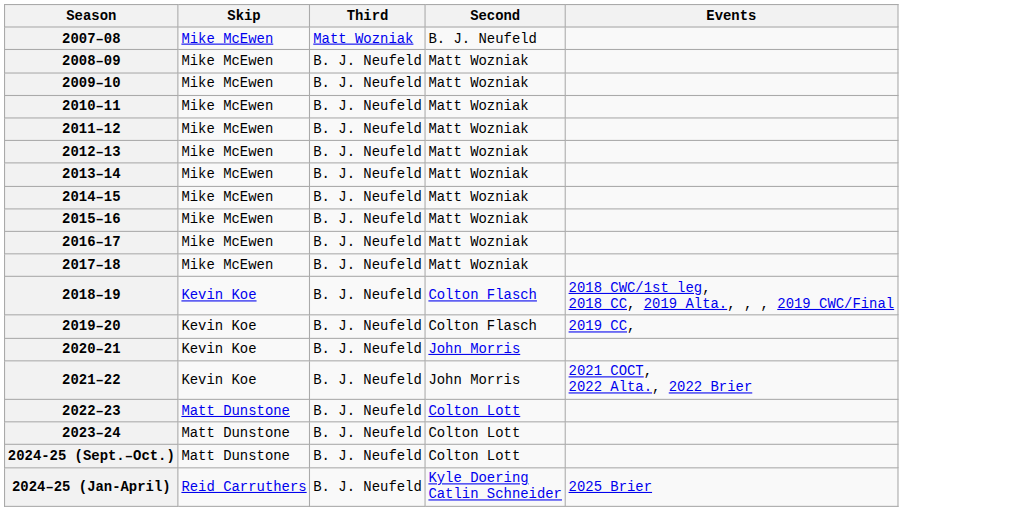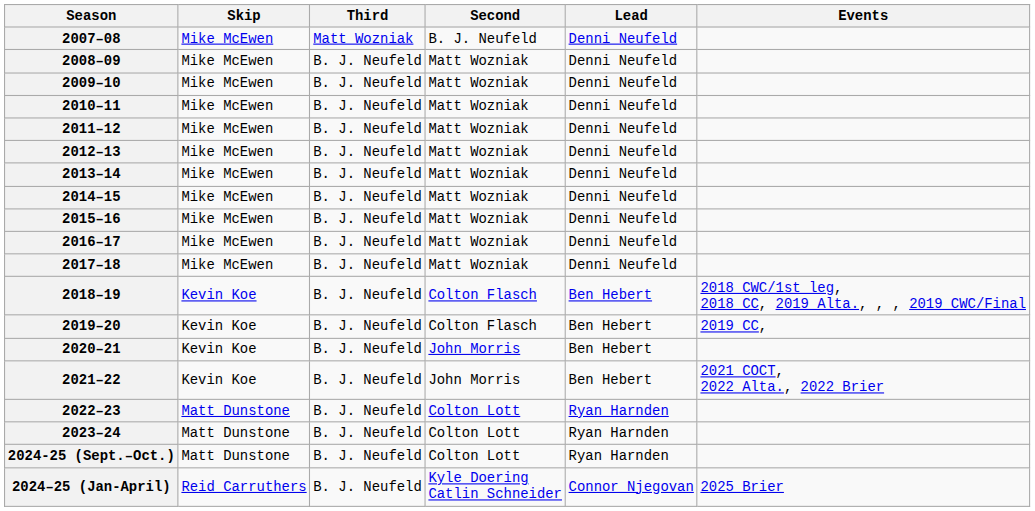+ column: (631, 16)
